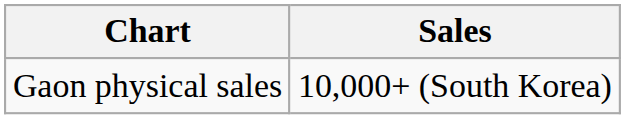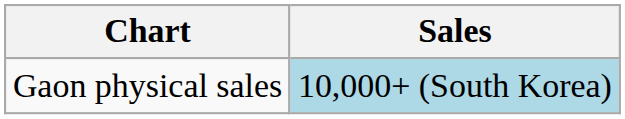(455, 85) no background -> (455, 85) lightblue background
